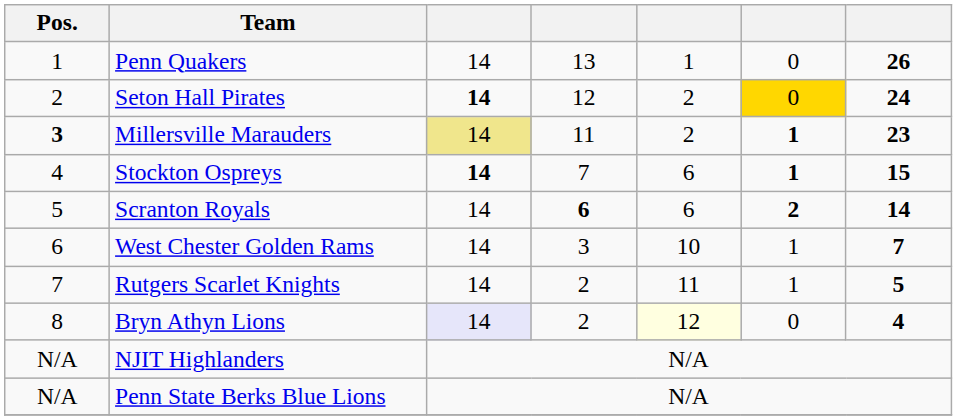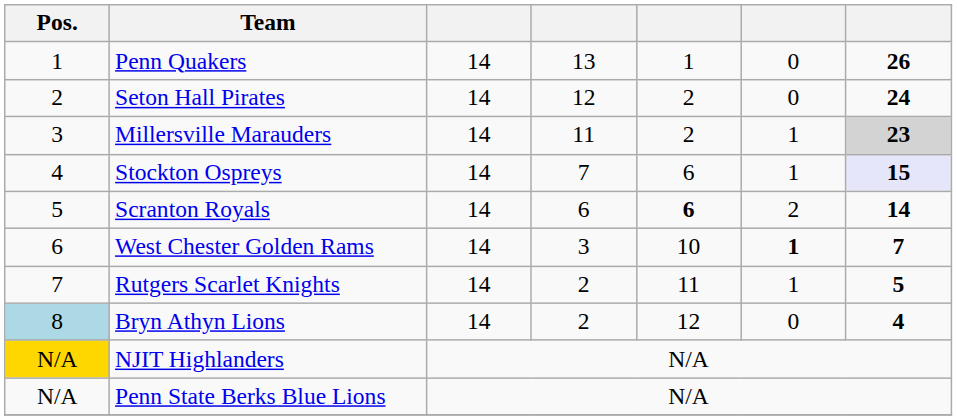(479, 97) bold -> (479, 97) normal
(793, 97) gold background -> (793, 97) no background
(57, 135) bold -> (57, 135) normal
(479, 135) khaki background -> (479, 135) no background
(793, 135) bold -> (793, 135) normal
(898, 135) no background -> (898, 135) lightgrey background
(479, 172) bold -> (479, 172) normal
(793, 172) bold -> (793, 172) normal
(898, 172) no background -> (898, 172) lavender background
(584, 209) bold -> (584, 209) normal
(689, 209) normal -> (689, 209) bold
(793, 209) bold -> (793, 209) normal
(793, 246) normal -> (793, 246) bold
(57, 321) no background -> (57, 321) lightblue background
(479, 321) lavender background -> (479, 321) no background
(689, 321) lightyellow background -> (689, 321) no background
(57, 358) no background -> (57, 358) gold background
